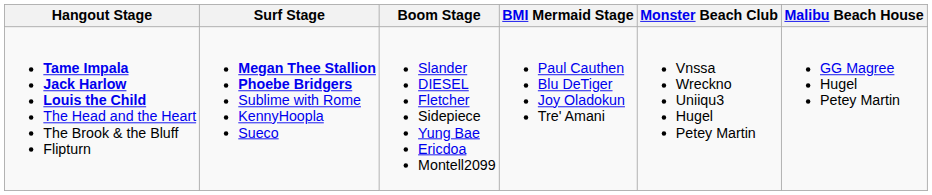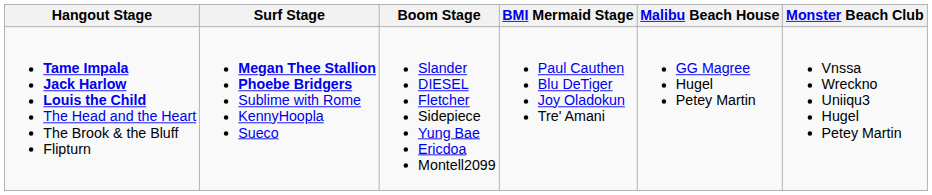columns swapped: (709, 15) <-> (854, 15)
